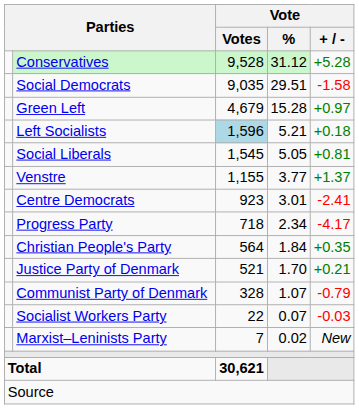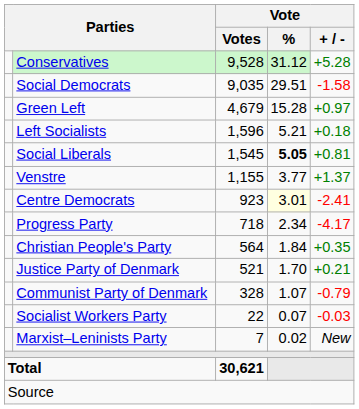(246, 131) lightblue background -> (246, 131) no background
(293, 154) normal -> (293, 154) bold
(293, 200) no background -> (293, 200) lightyellow background
